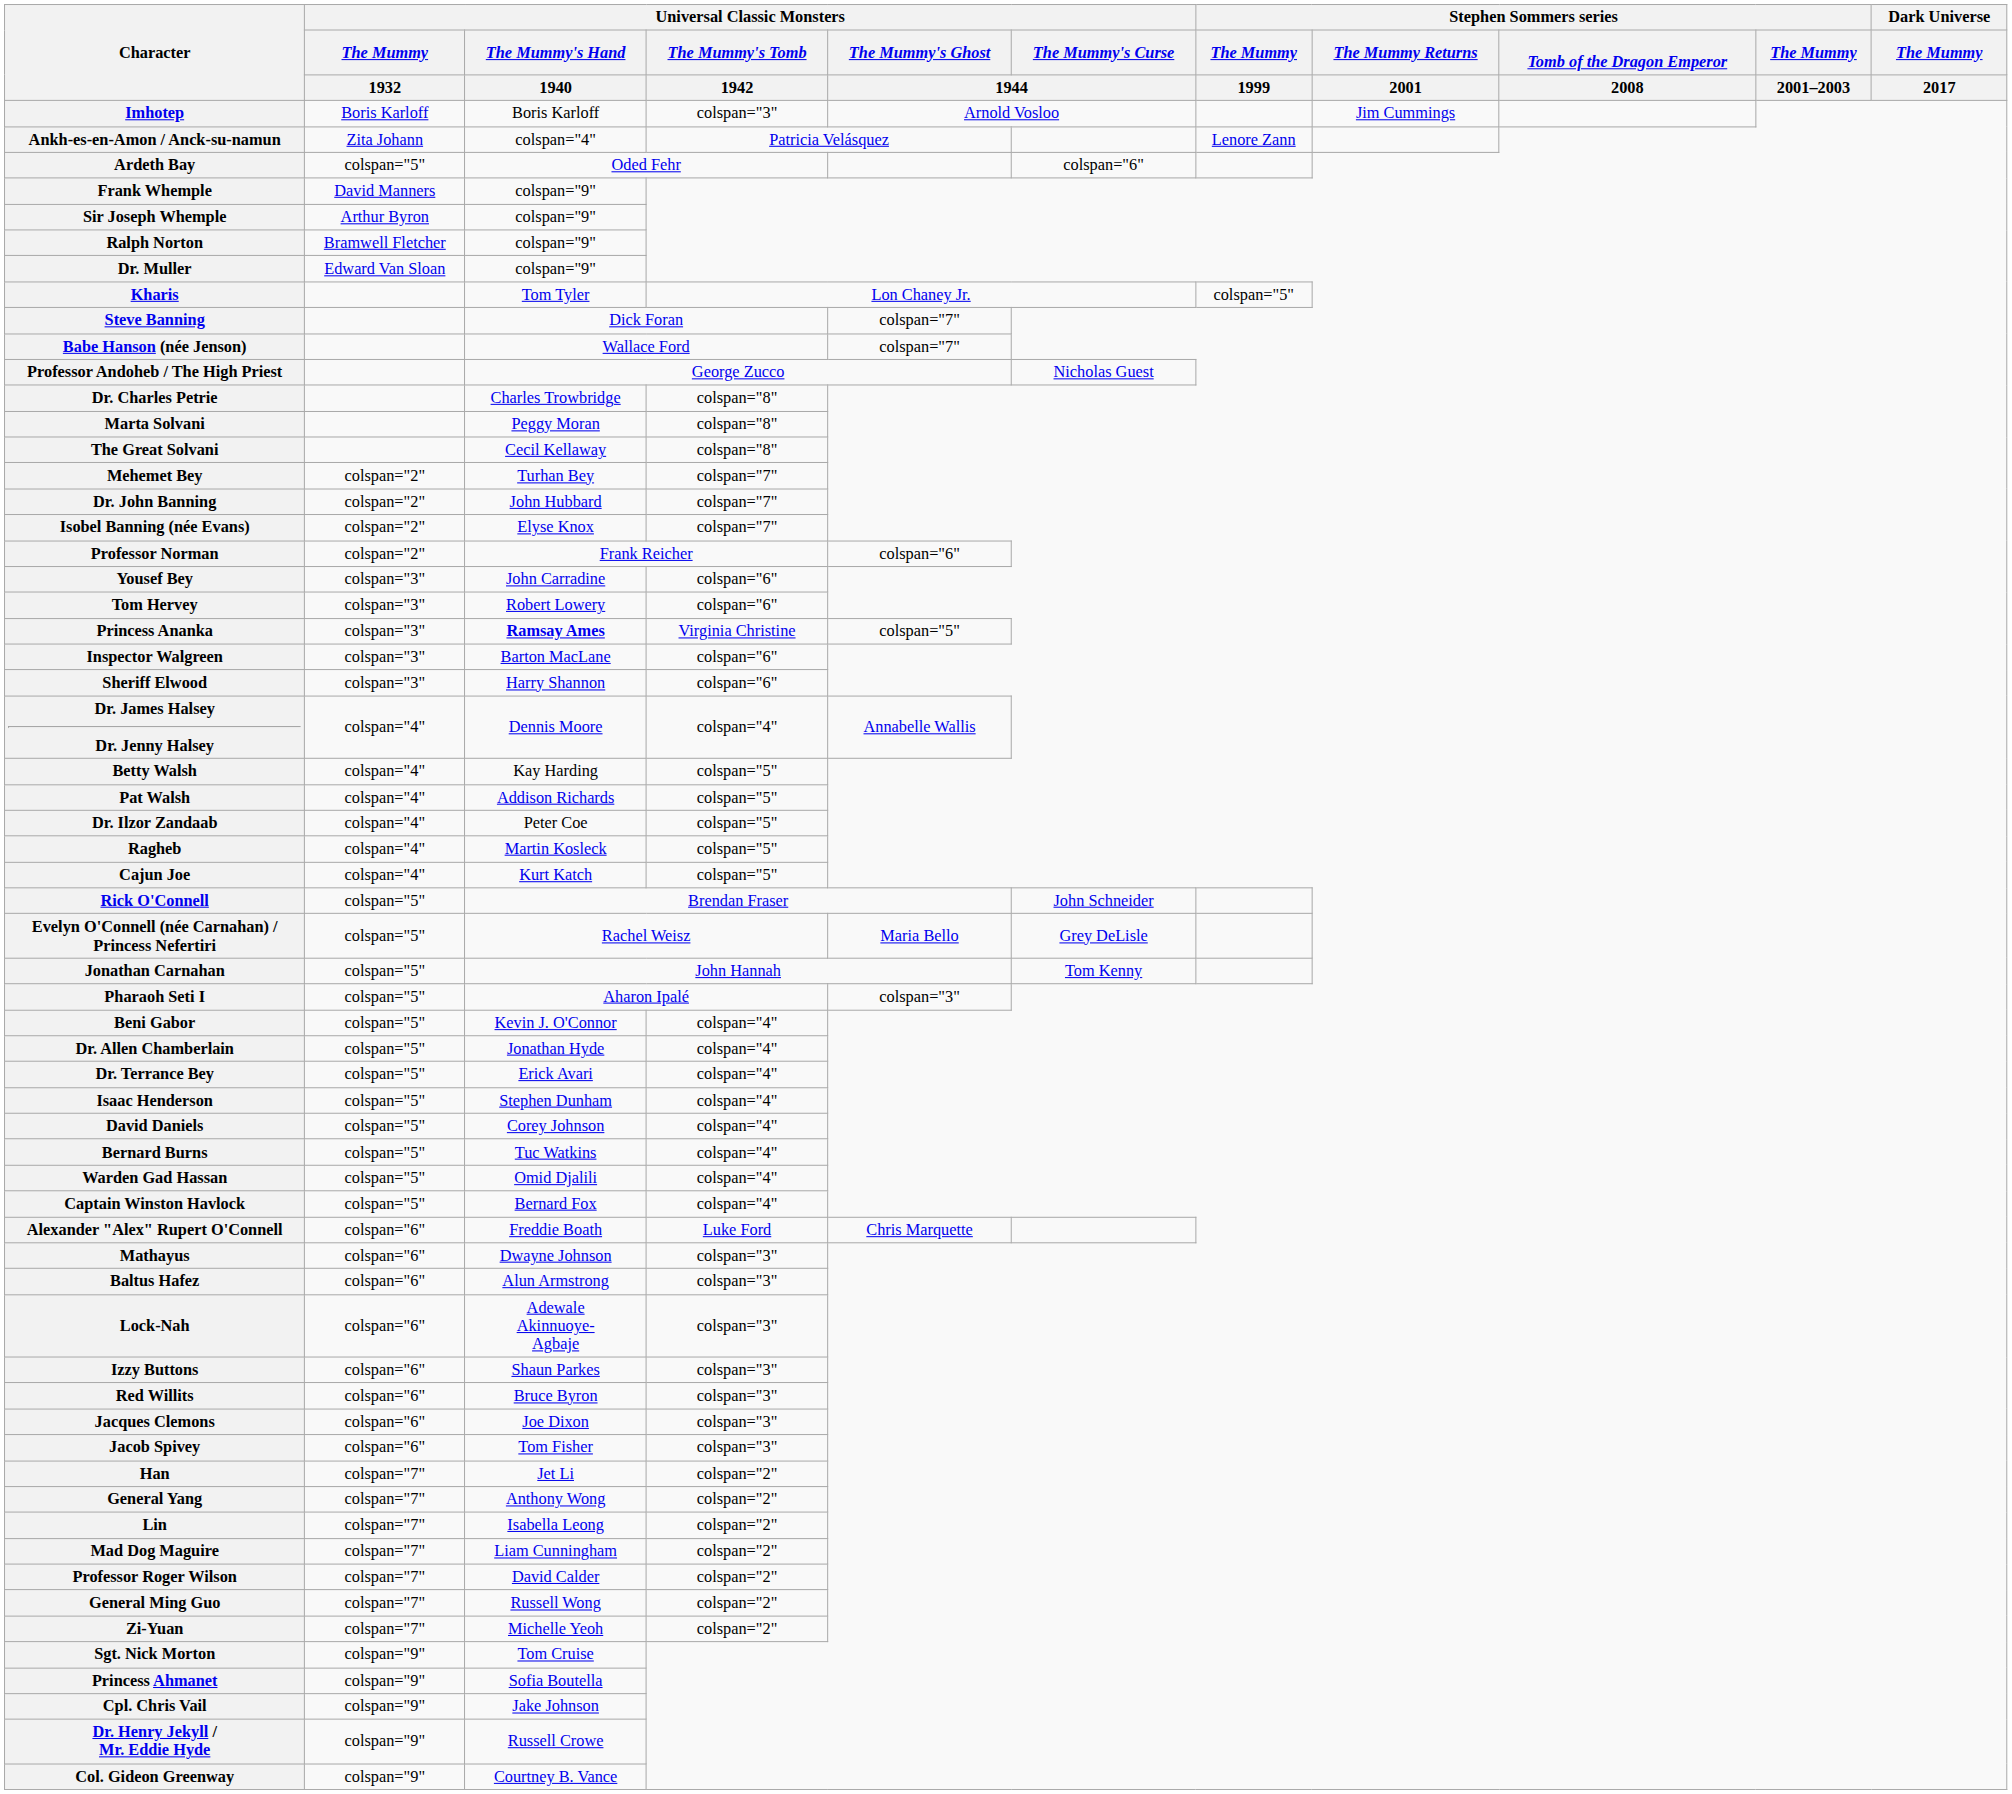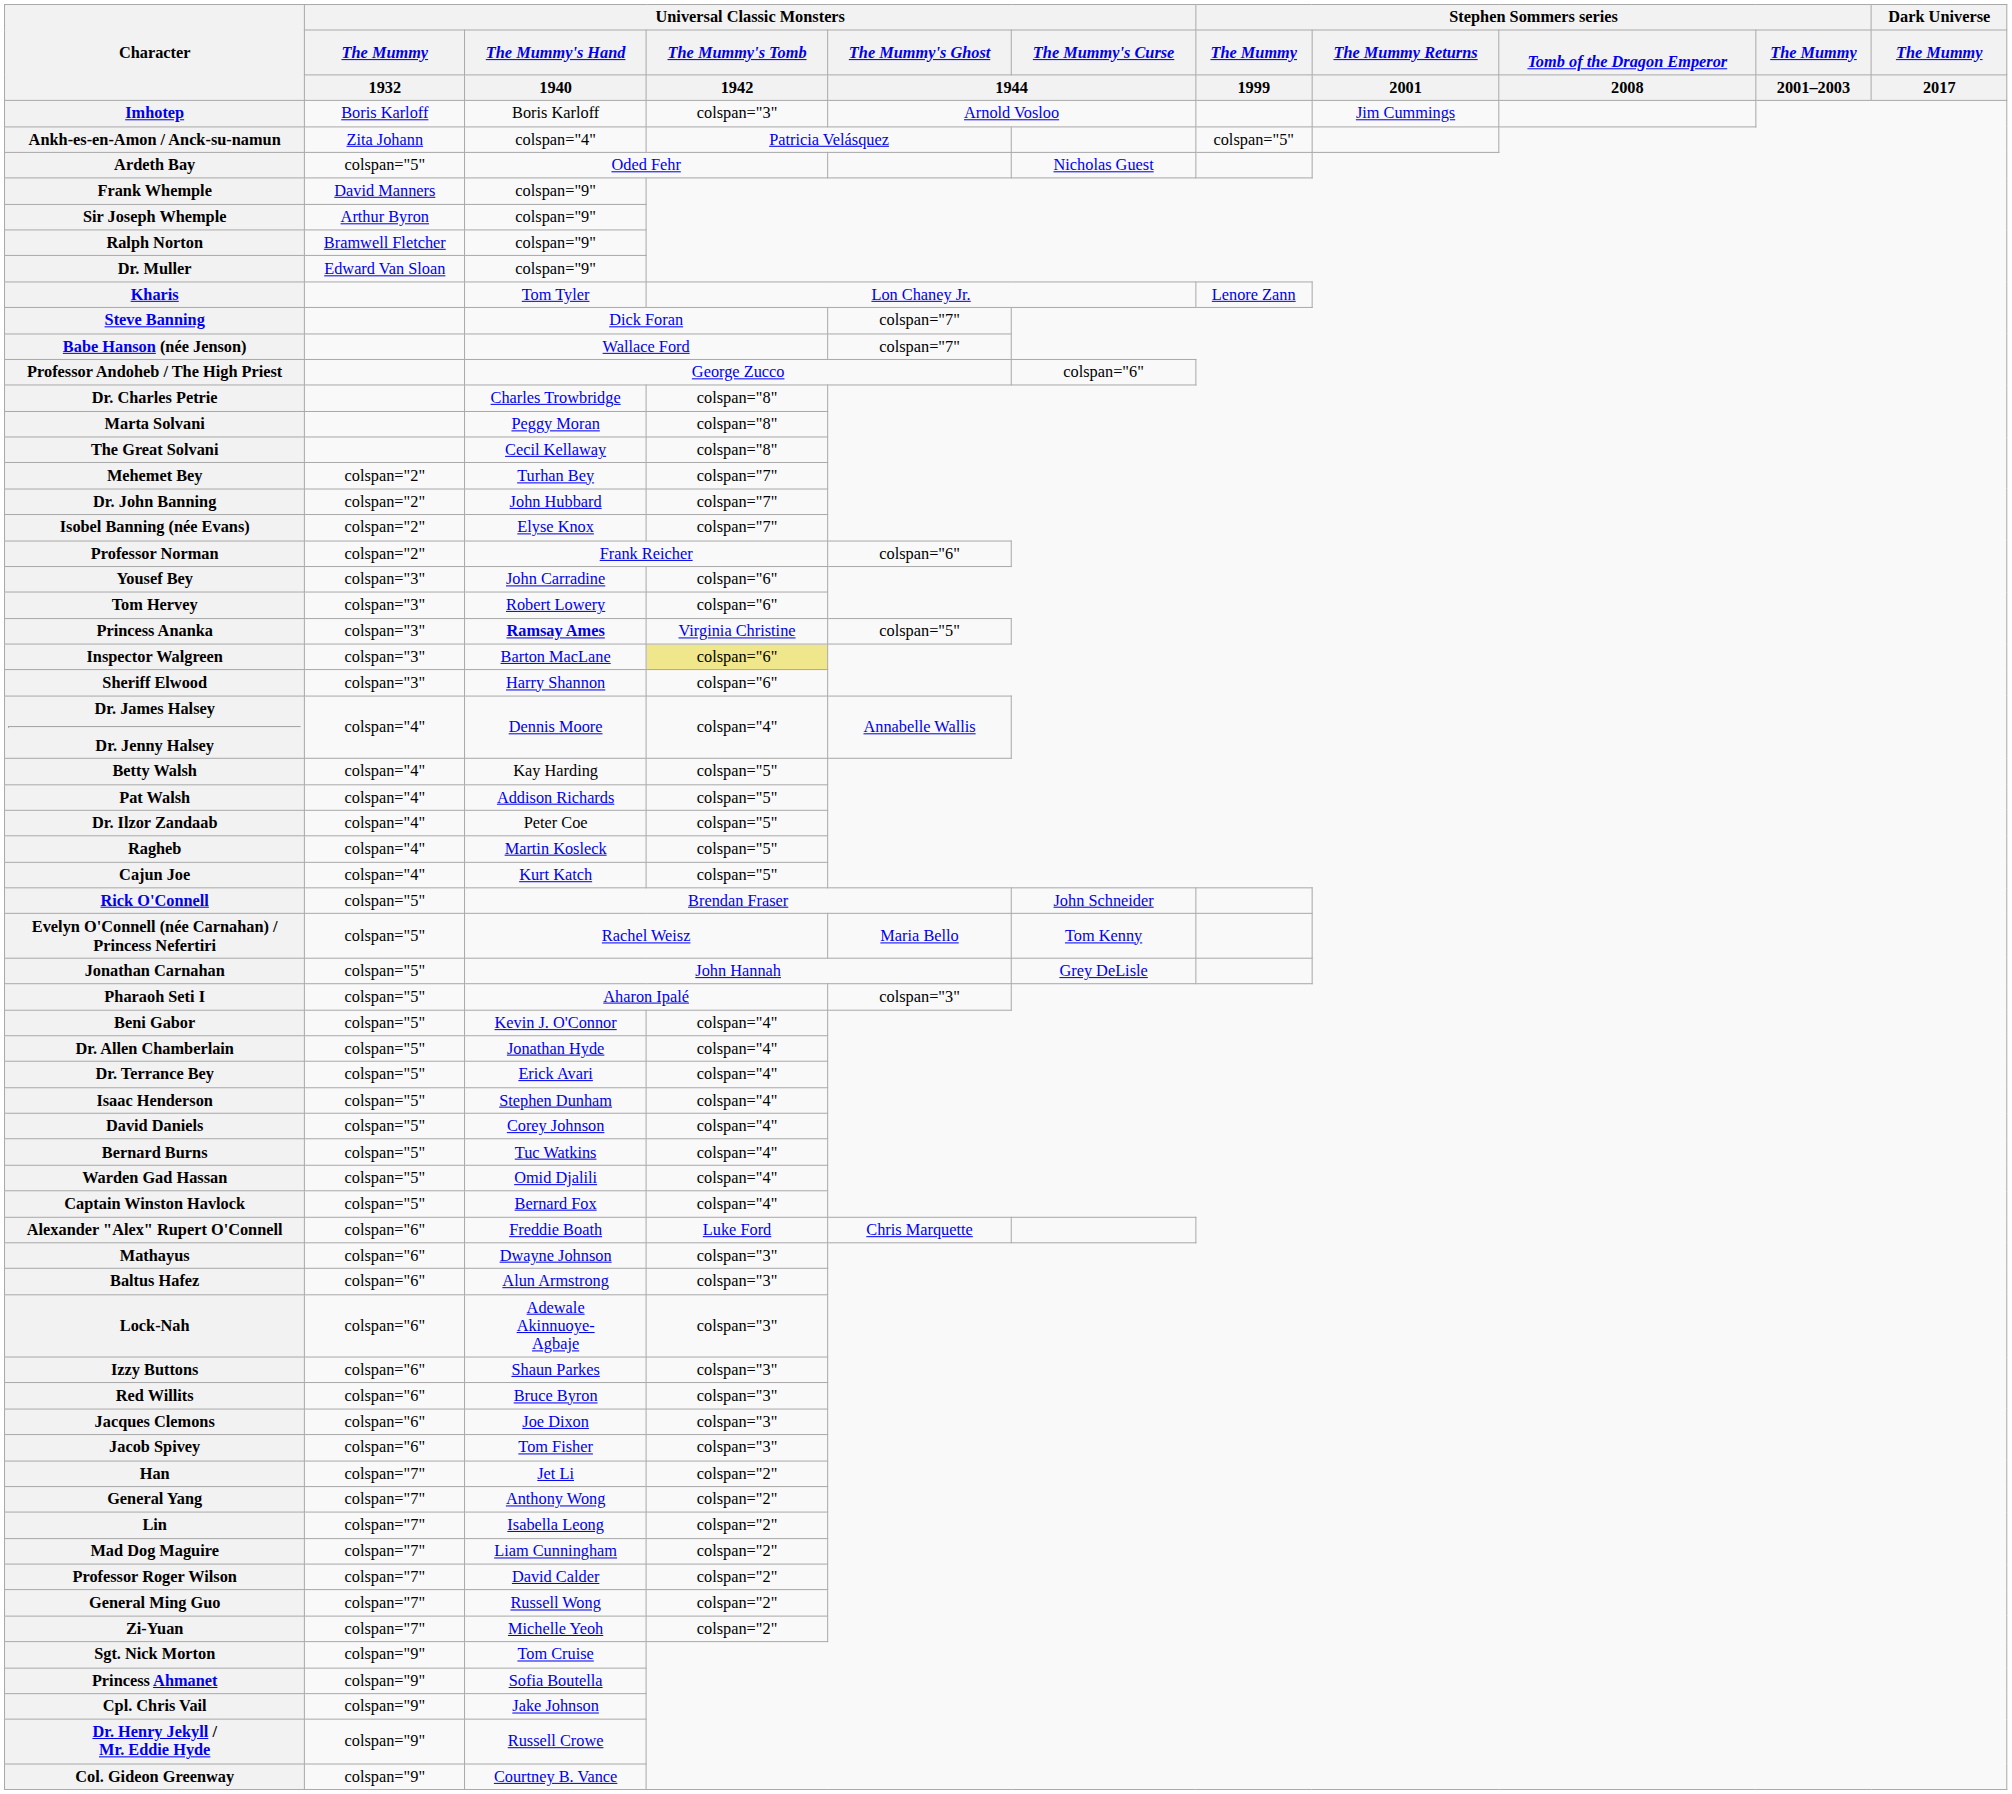(1254, 139) Lenore Zann -> (1254, 139) colspan="5"
(1104, 165) colspan="6" -> (1104, 165) Nicholas Guest
(1254, 294) colspan="5" -> (1254, 294) Lenore Zann
(1104, 372) Nicholas Guest -> (1104, 372) colspan="6"
(737, 656) no background -> (737, 656) khaki background
(1104, 935) Grey DeLisle -> (1104, 935) Tom Kenny
(1104, 970) Tom Kenny -> (1104, 970) Grey DeLisle
